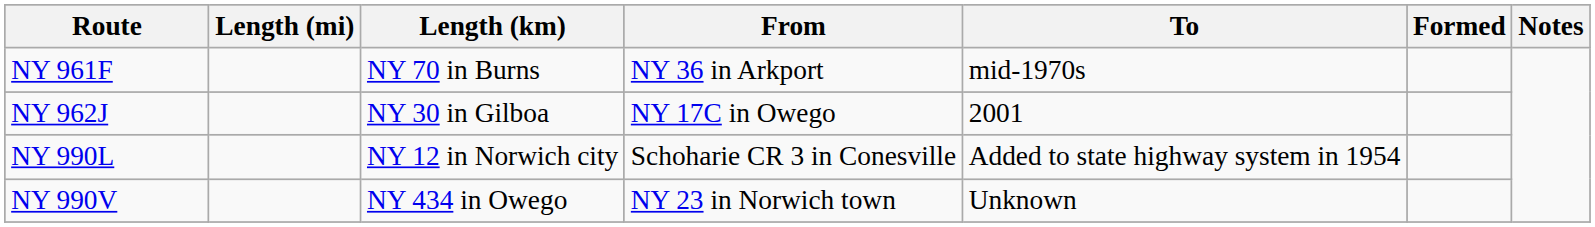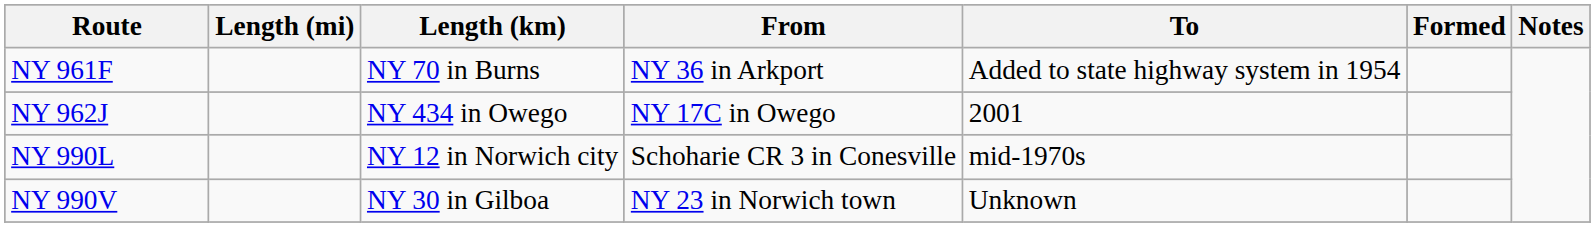(1027, 69) mid-1970s -> (1185, 69) Added to state highway system in 1954
(458, 112) NY 30 in Gilboa -> (467, 112) NY 434 in Owego
(1185, 156) Added to state highway system in 1954 -> (1027, 156) mid-1970s
(467, 199) NY 434 in Owego -> (458, 199) NY 30 in Gilboa
